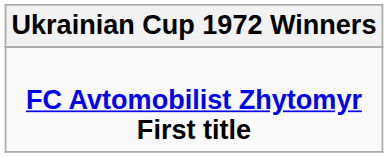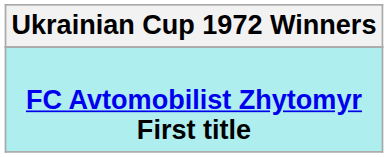(194, 114) no background -> (194, 114) paleturquoise background
